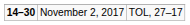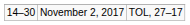(21, 12) bold -> (21, 12) normal
